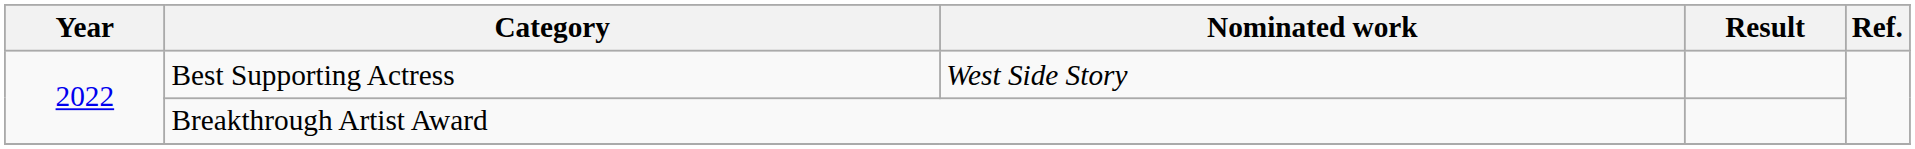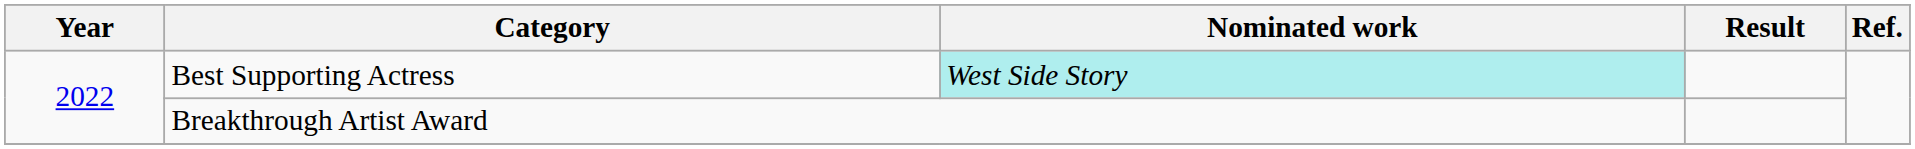(1037, 74) no background -> (1037, 74) paleturquoise background
